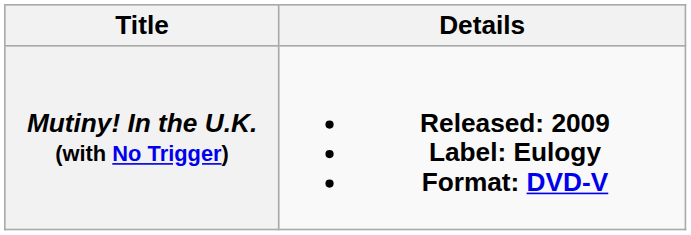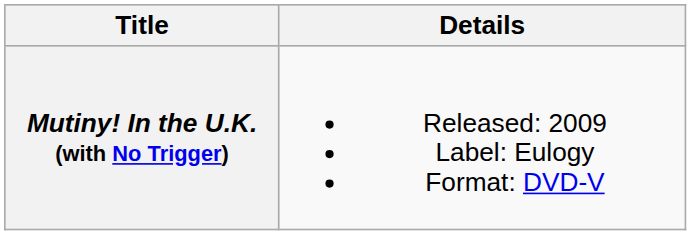(482, 153) bold -> (482, 153) normal
